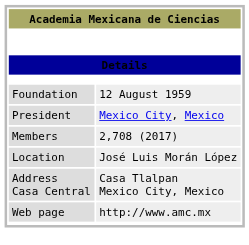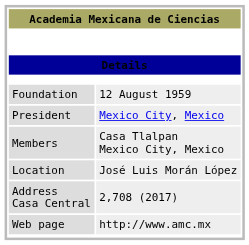(139, 136) 2,708 (2017) -> (162, 143) Casa Tlalpan Mexico City, Mexico
(162, 185) Casa Tlalpan Mexico City, Mexico -> (139, 197) 2,708 (2017)
